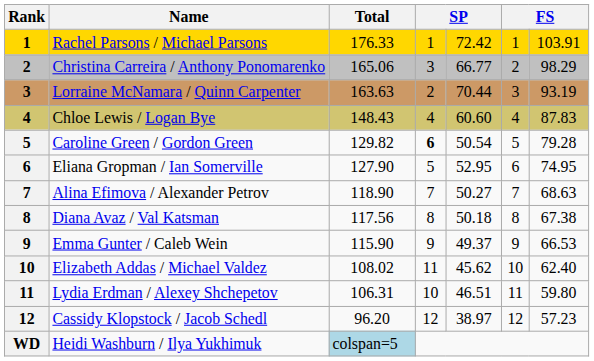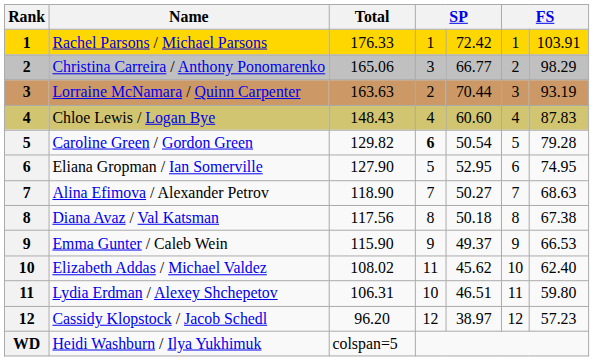(365, 343) lightblue background -> (365, 343) no background
